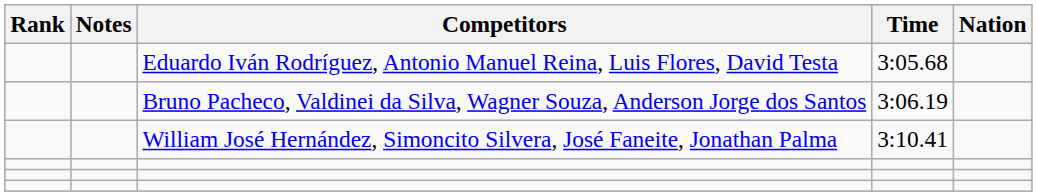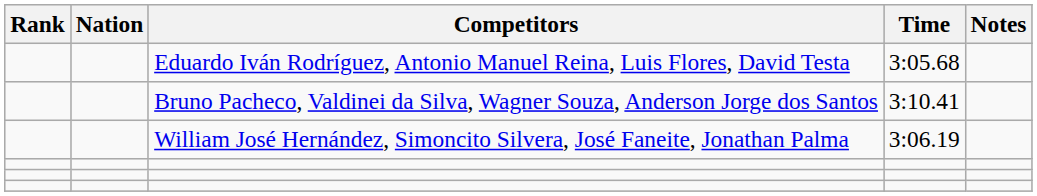columns swapped: (993, 23) <-> (104, 23)
(913, 101) 3:06.19 -> (924, 101) 3:10.41
(913, 139) 3:10.41 -> (924, 139) 3:06.19
